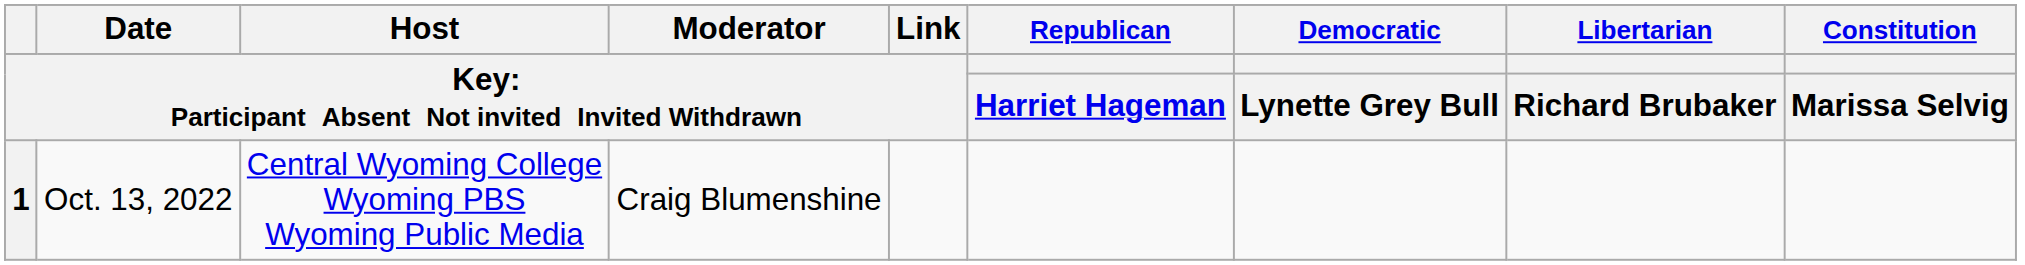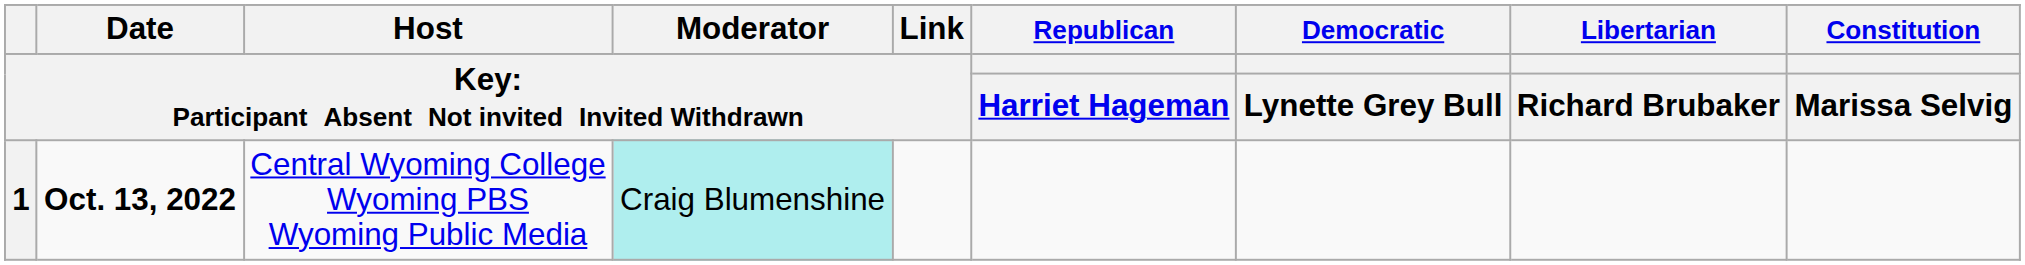(138, 199) normal -> (140, 199) bold
(749, 199) no background -> (753, 199) paleturquoise background
